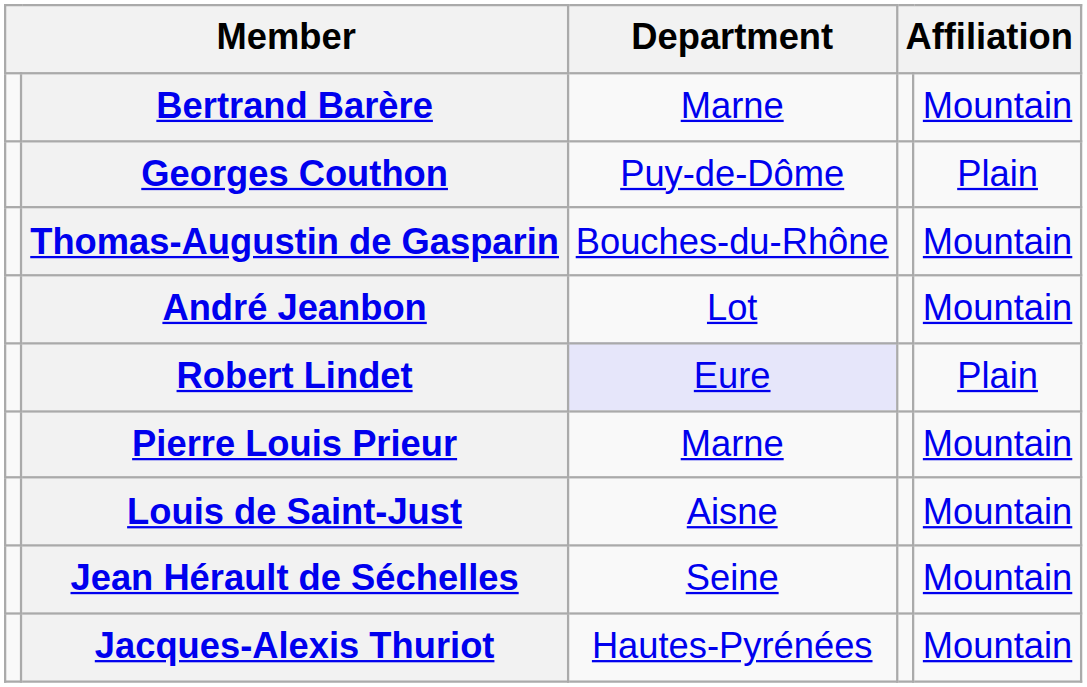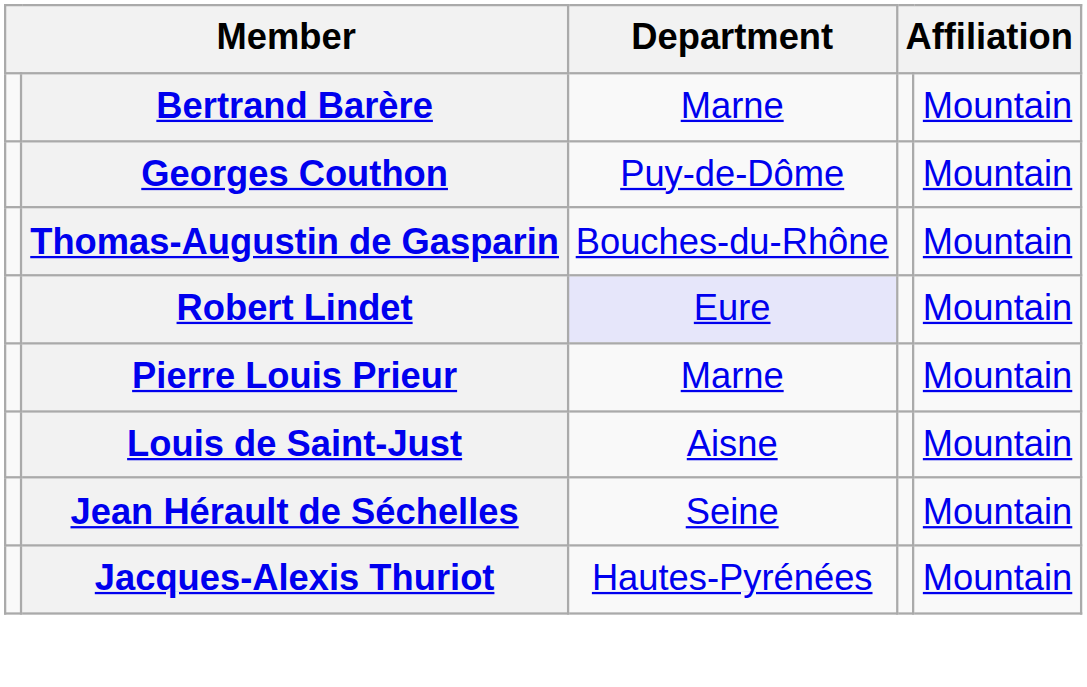(998, 173) Plain -> (998, 173) Mountain
- row: (295, 308)
(998, 375) Plain -> (998, 308) Mountain
